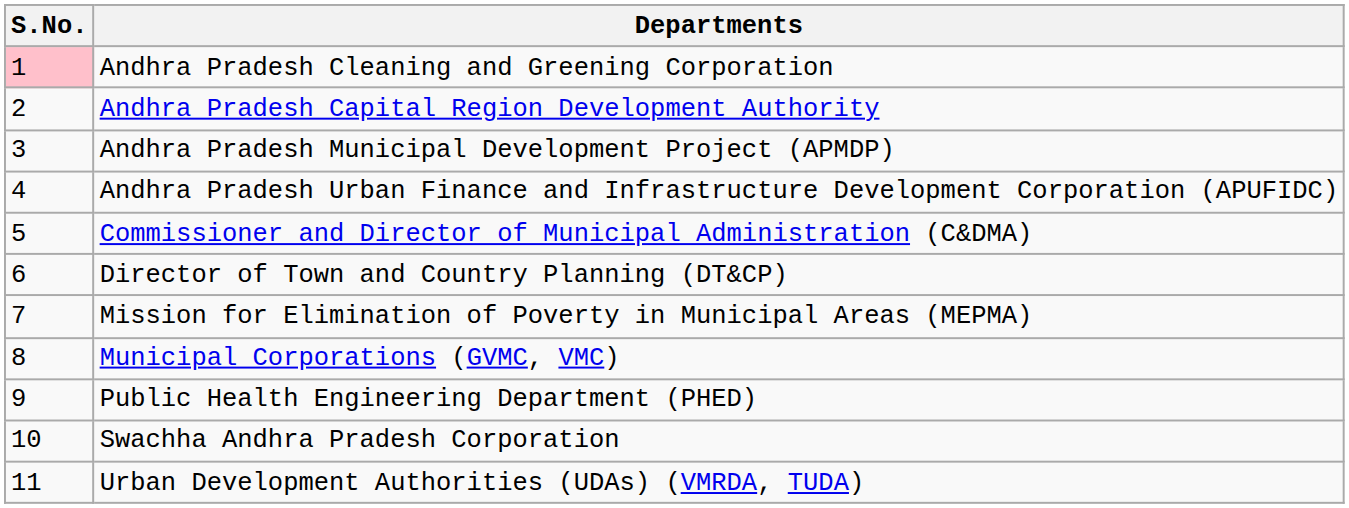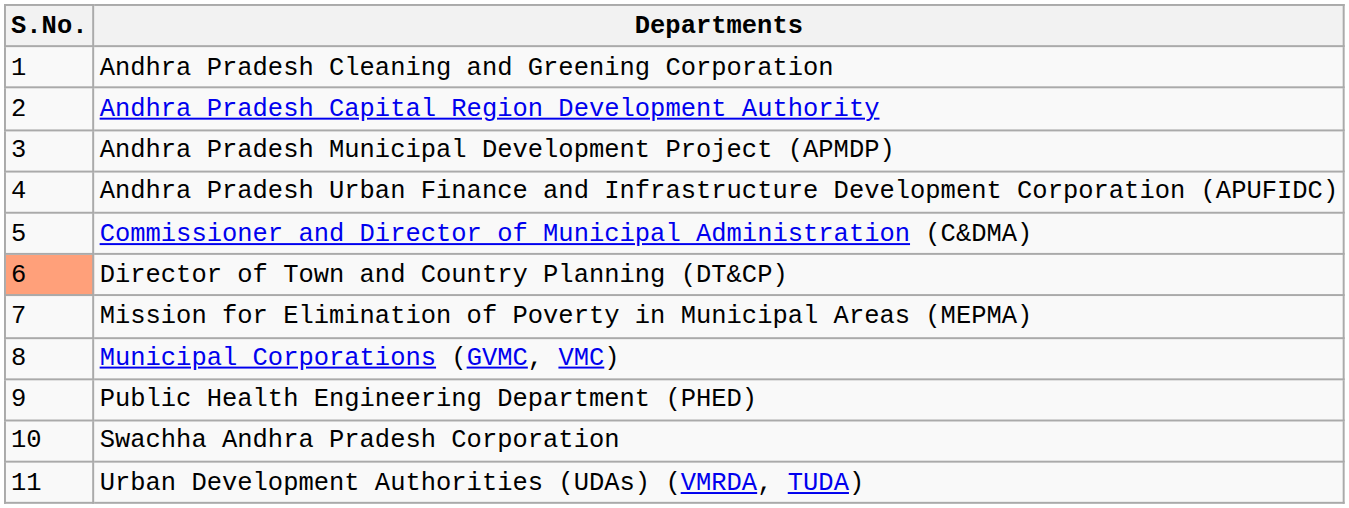(19, 67) pink background -> (19, 67) no background
(19, 275) no background -> (19, 275) lightsalmon background
